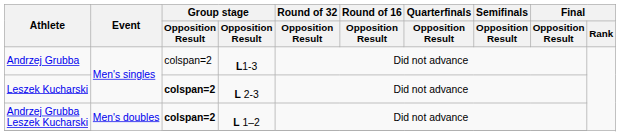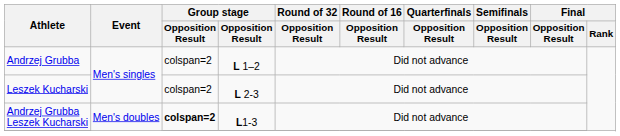(247, 67) L1-3 -> (247, 67) L 1–2
(190, 89) bold -> (188, 89) normal
(247, 123) L 1–2 -> (247, 123) L1-3
